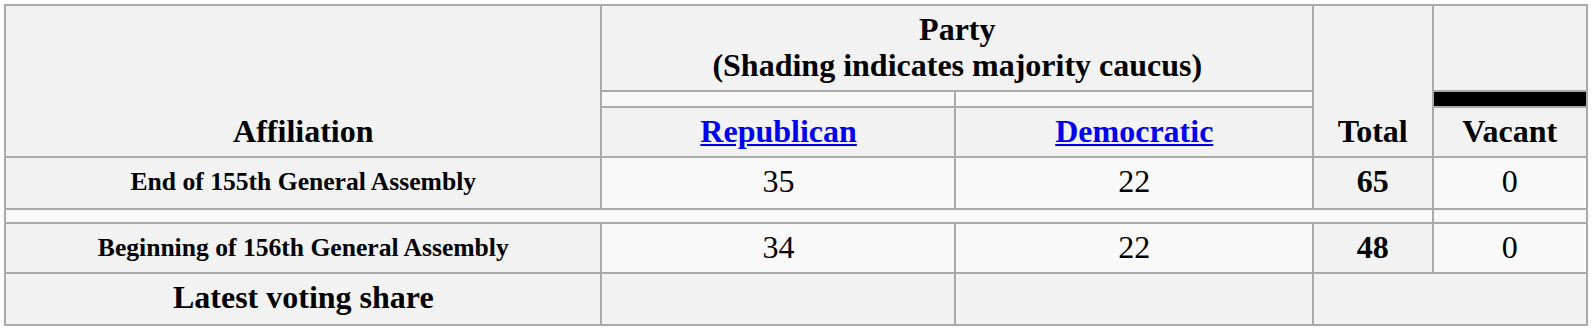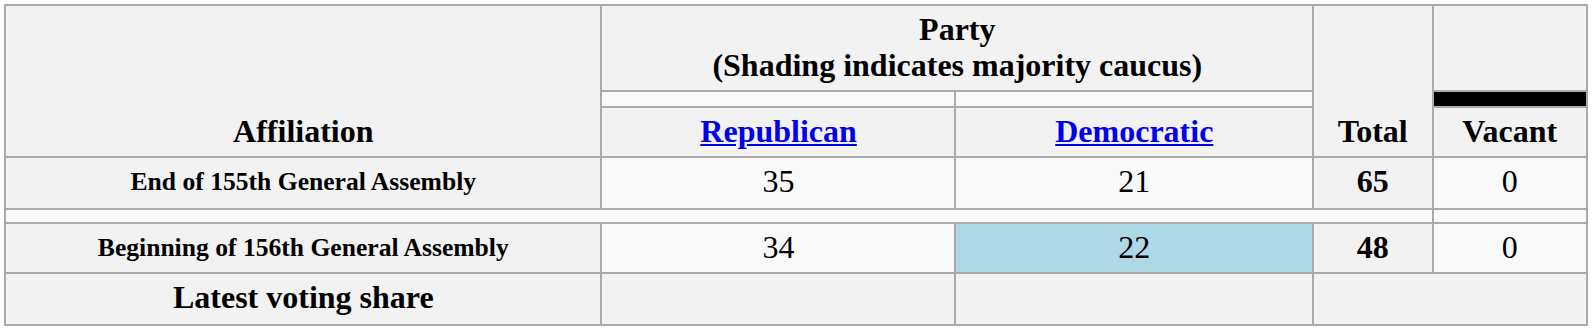(1134, 182) 22 -> (1134, 182) 21
(1134, 247) no background -> (1134, 247) lightblue background
